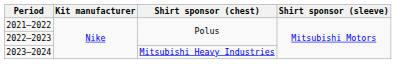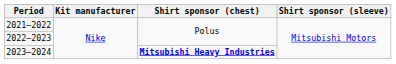(207, 52) normal -> (207, 52) bold
